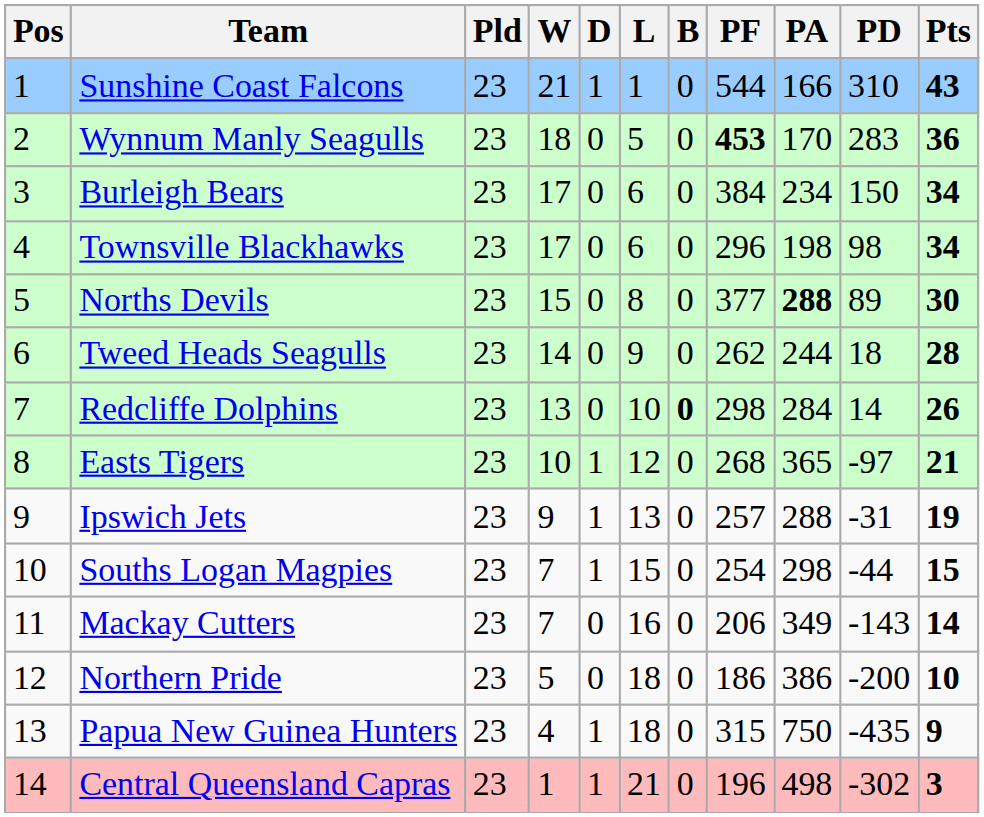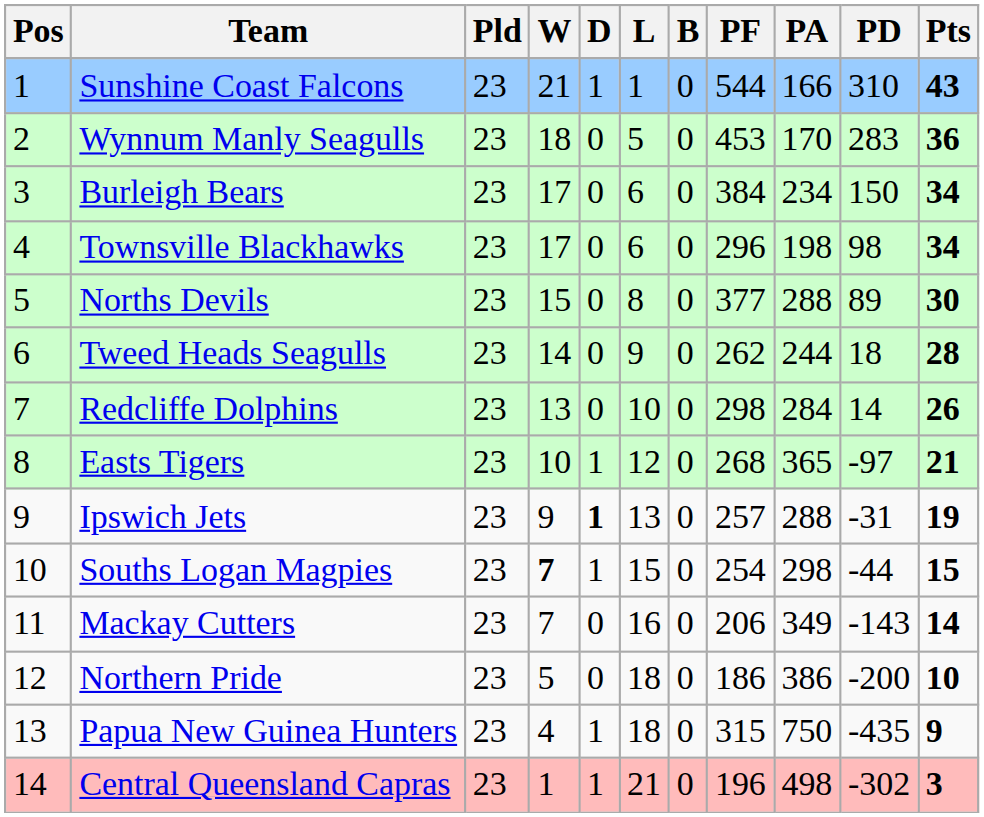(740, 138) bold -> (740, 138) normal
(807, 300) bold -> (807, 300) normal
(685, 407) bold -> (685, 407) normal
(595, 515) normal -> (595, 515) bold
(546, 569) normal -> (546, 569) bold
